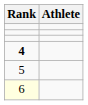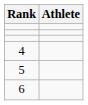(22, 50) bold -> (22, 50) normal
(22, 89) lightyellow background -> (22, 89) no background
